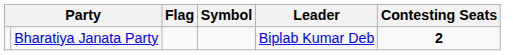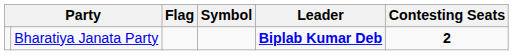(317, 38) normal -> (320, 38) bold
